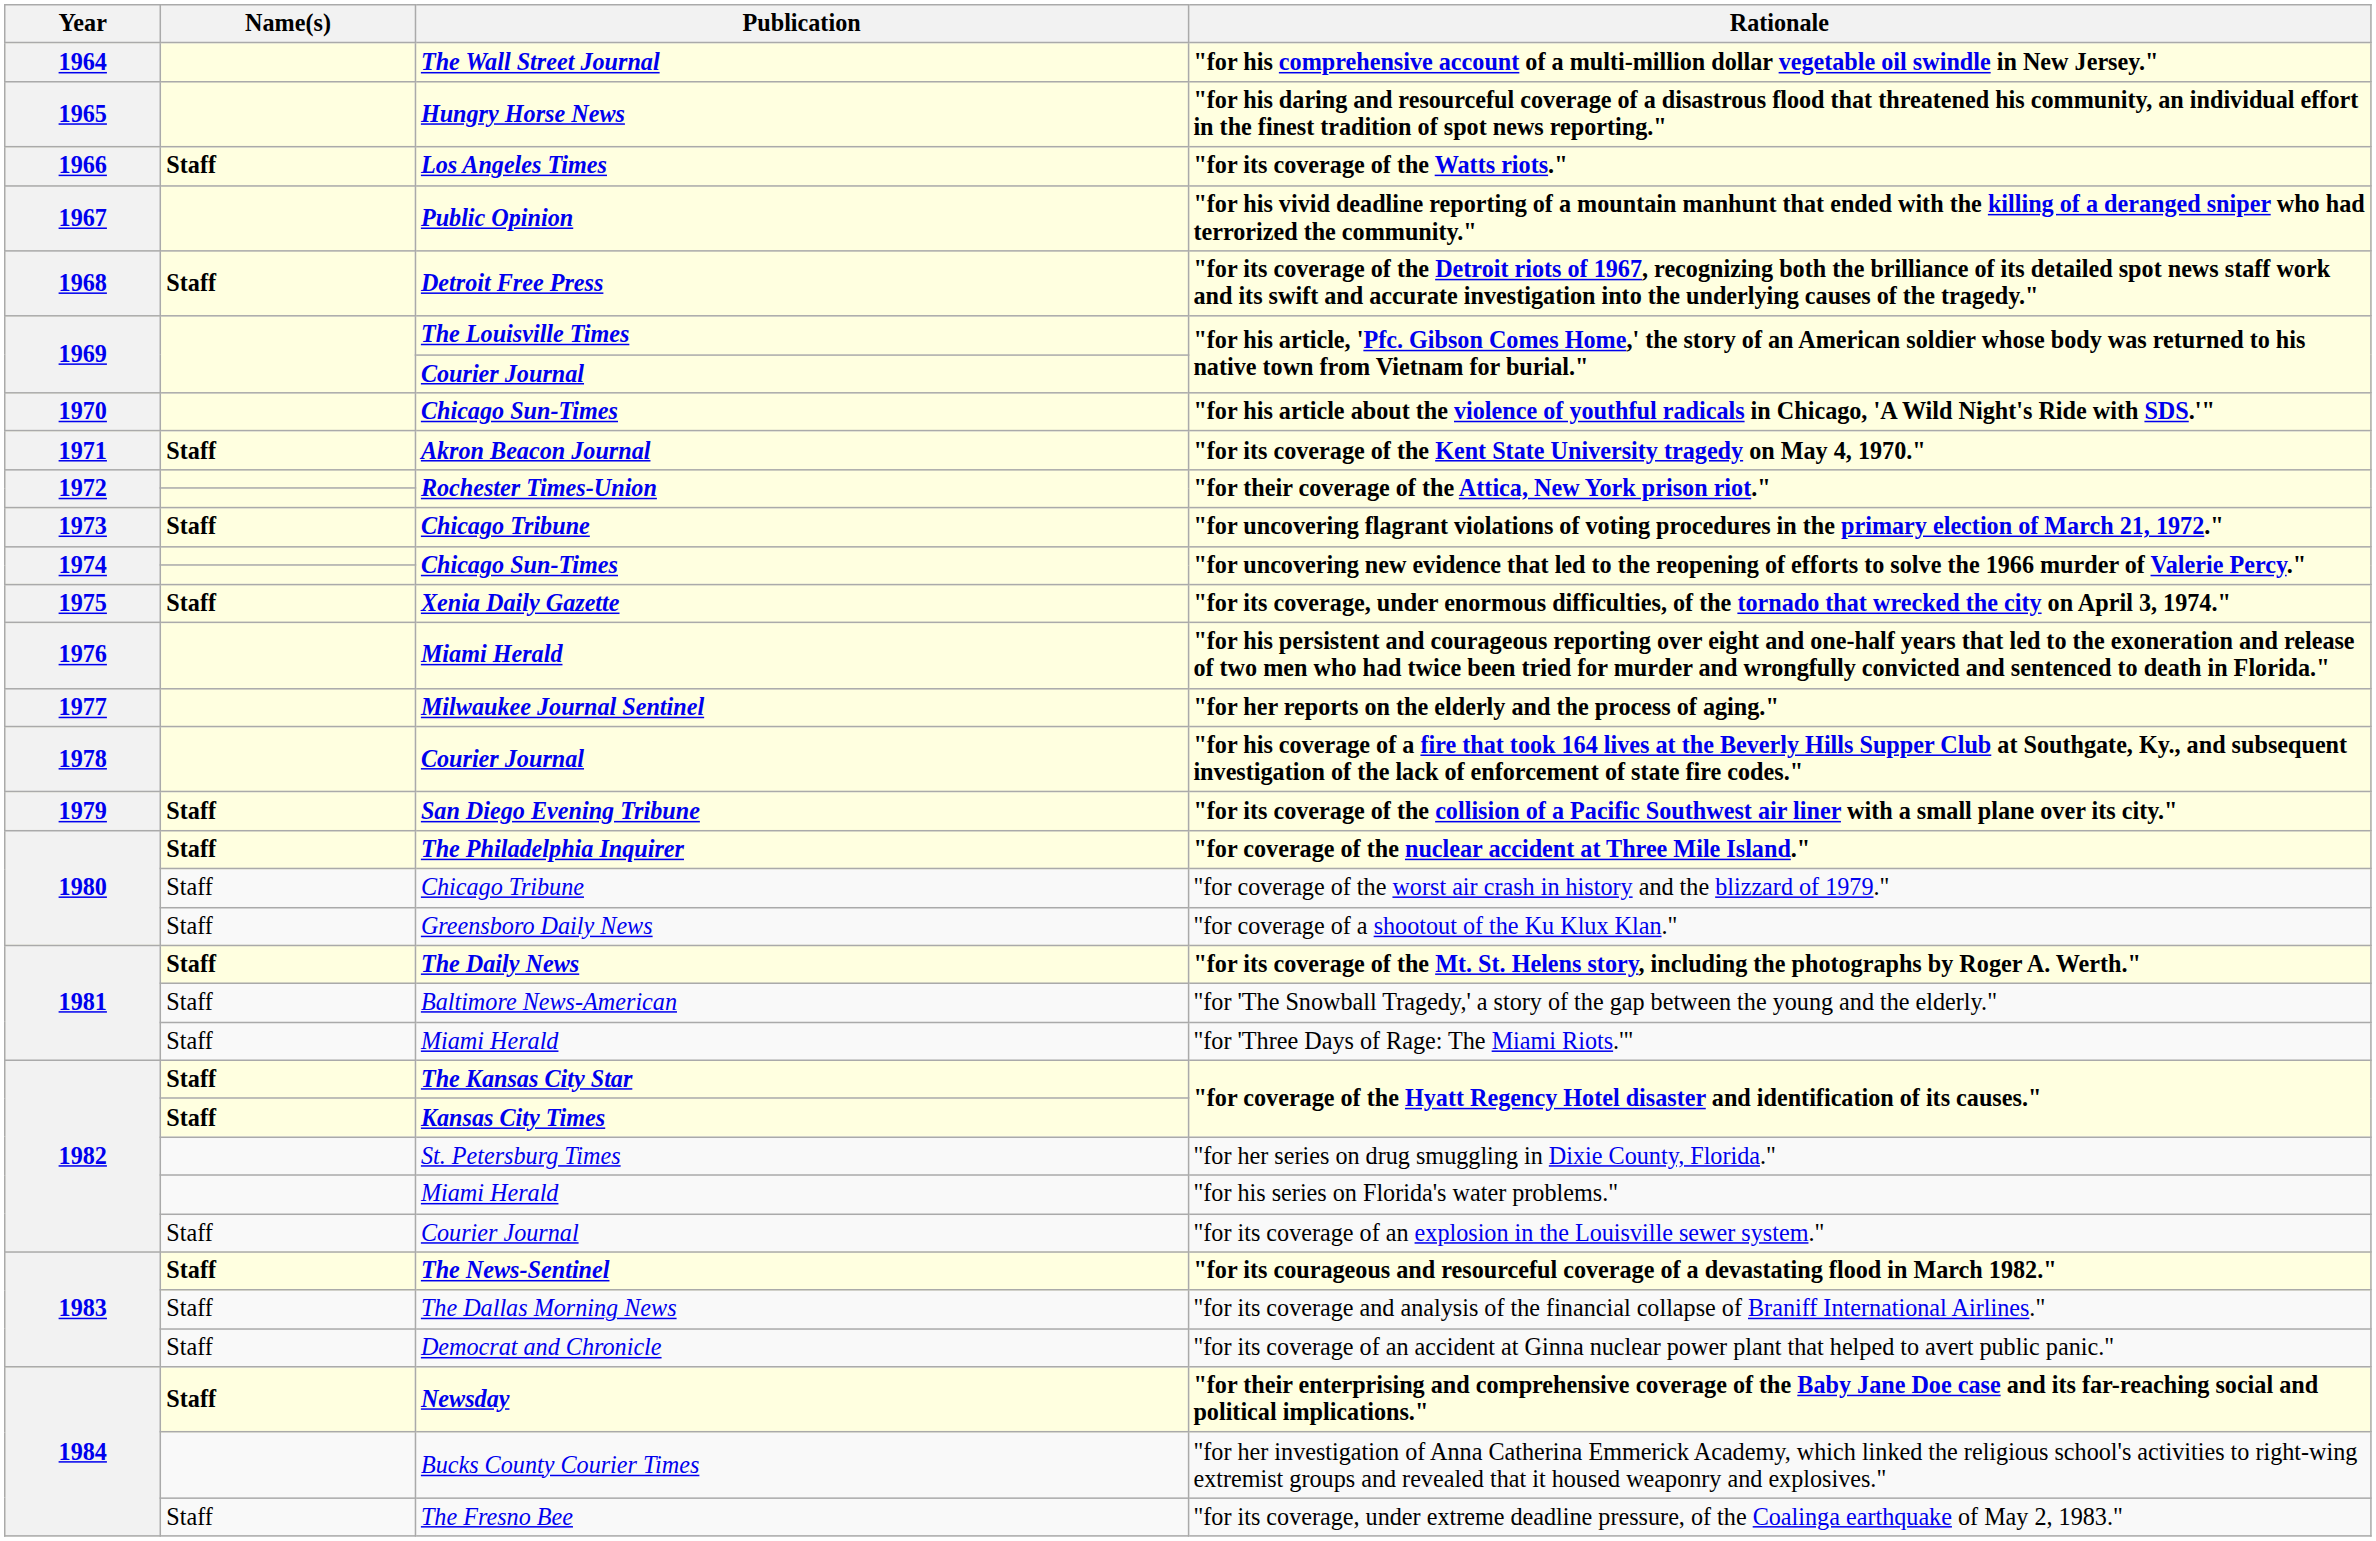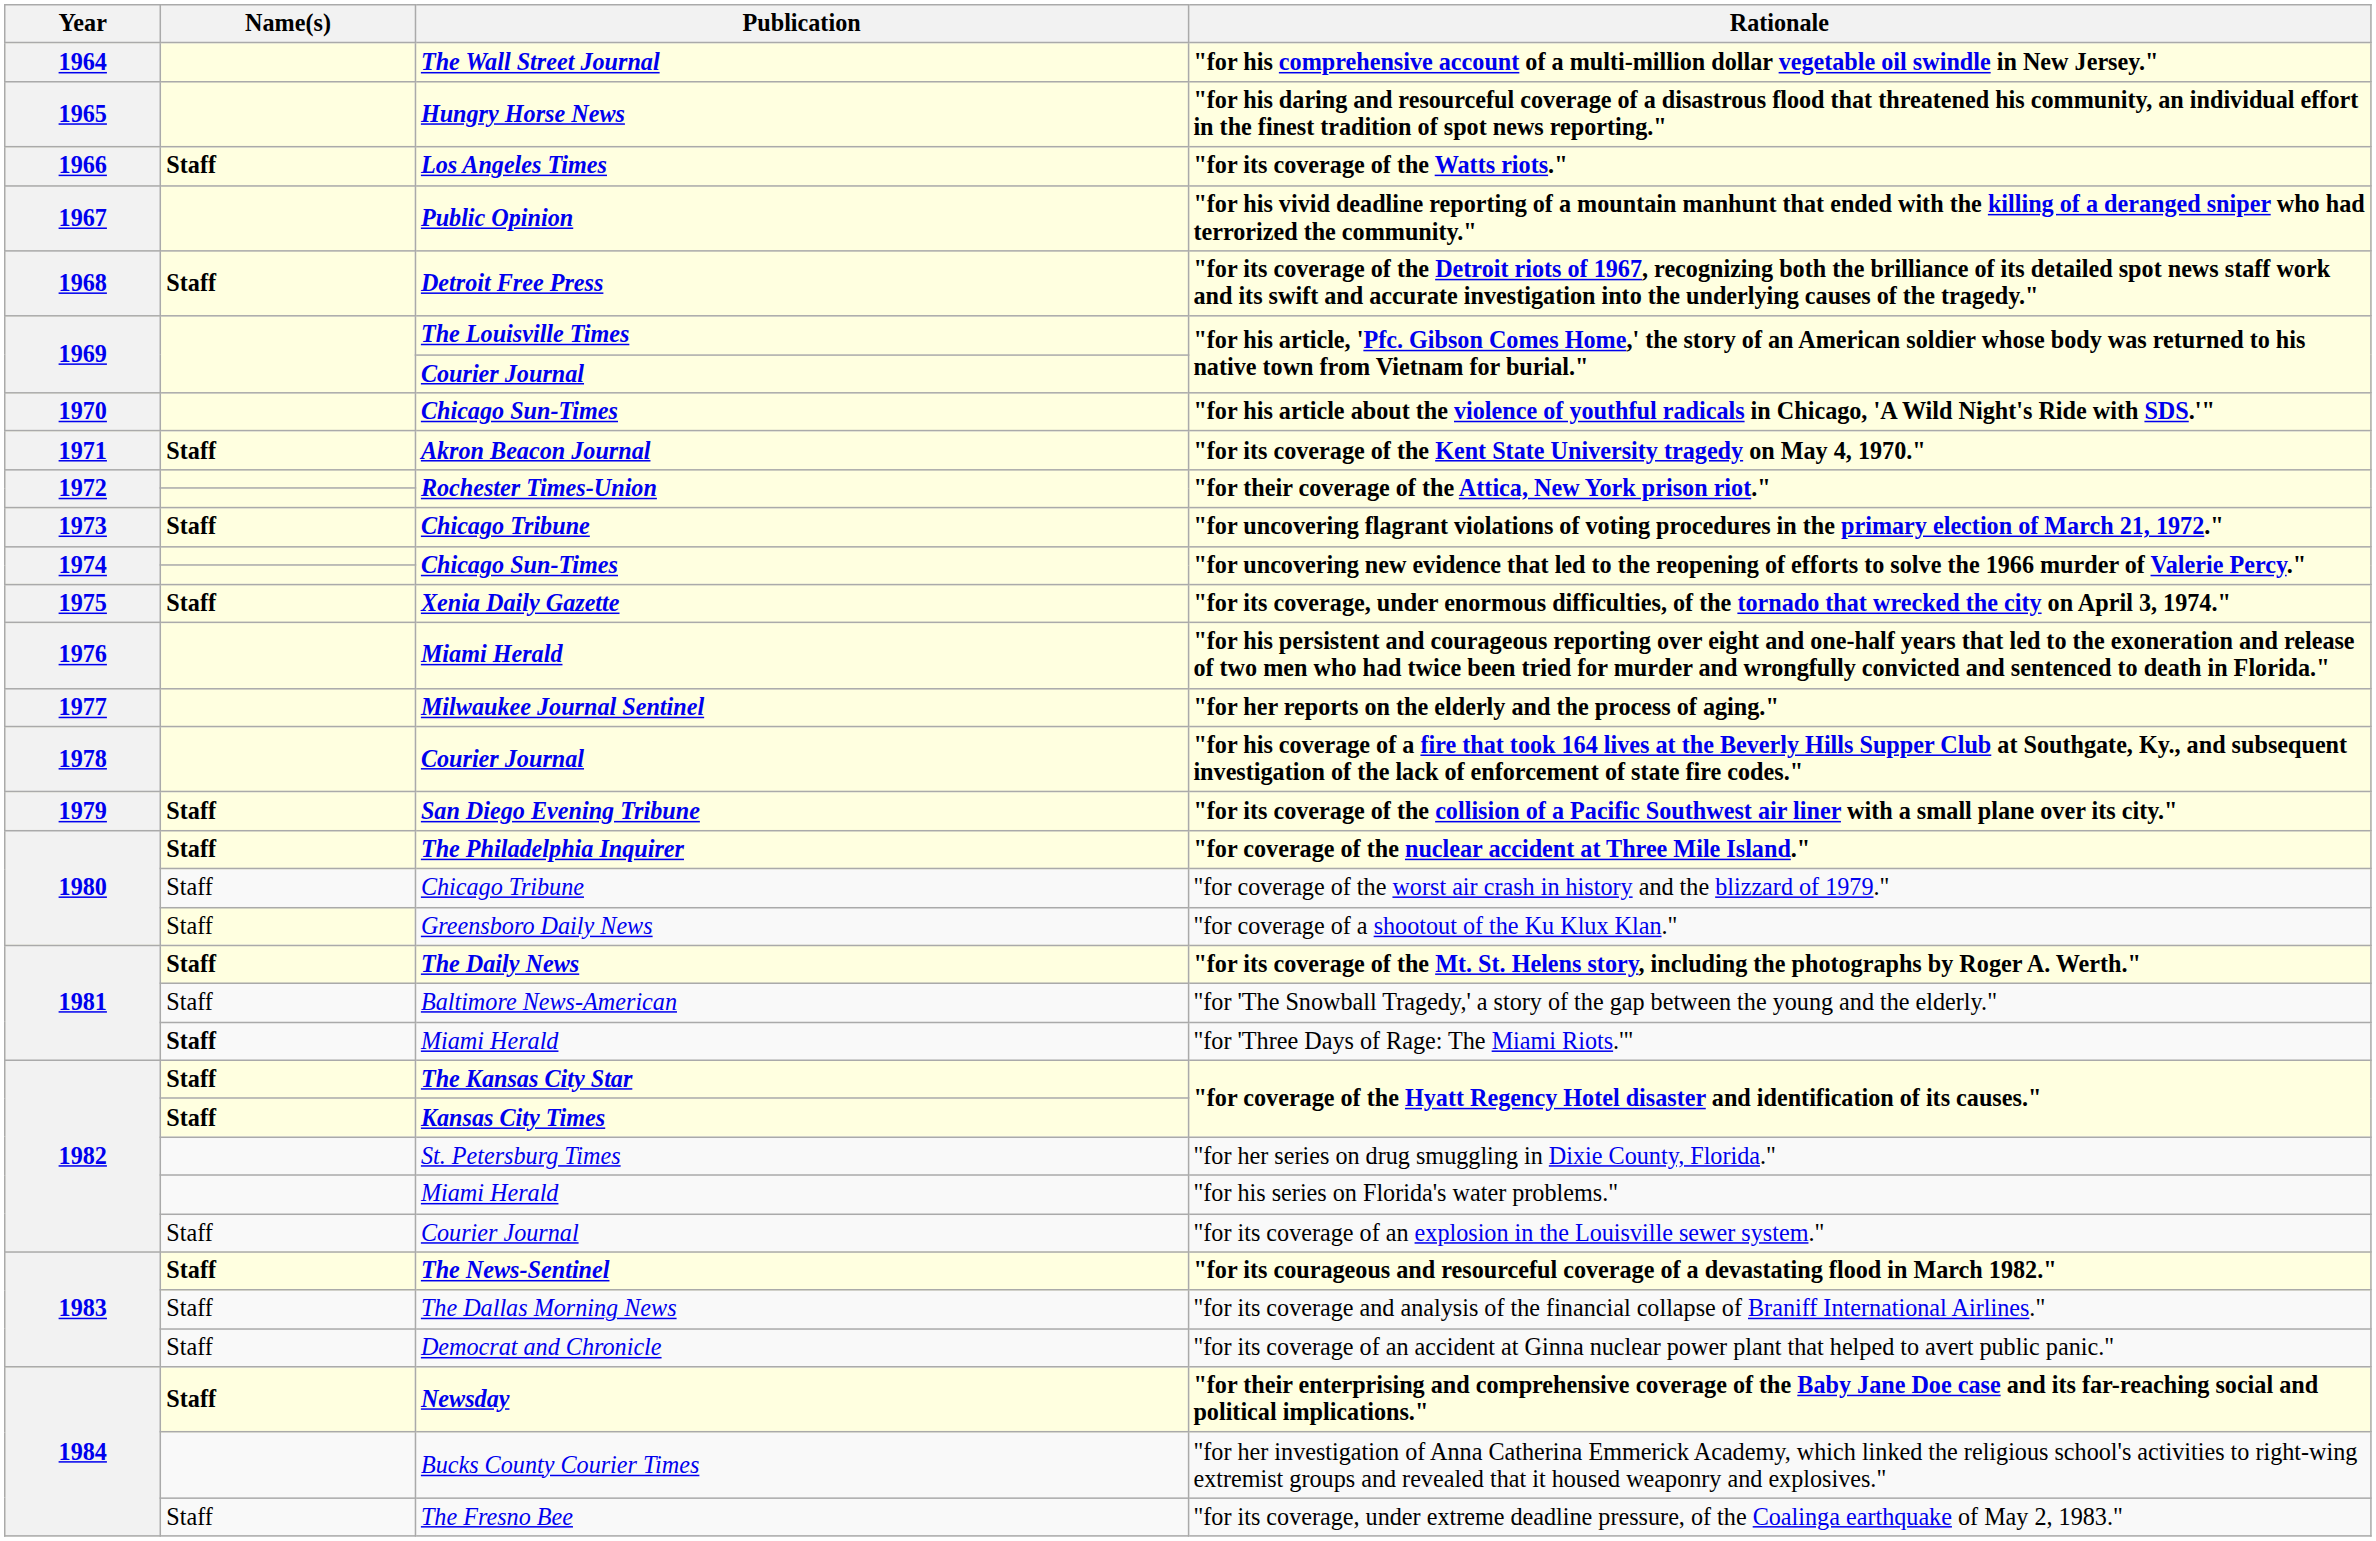(190, 925) no background -> (190, 925) lightyellow background
(190, 1040) normal -> (191, 1040) bold
